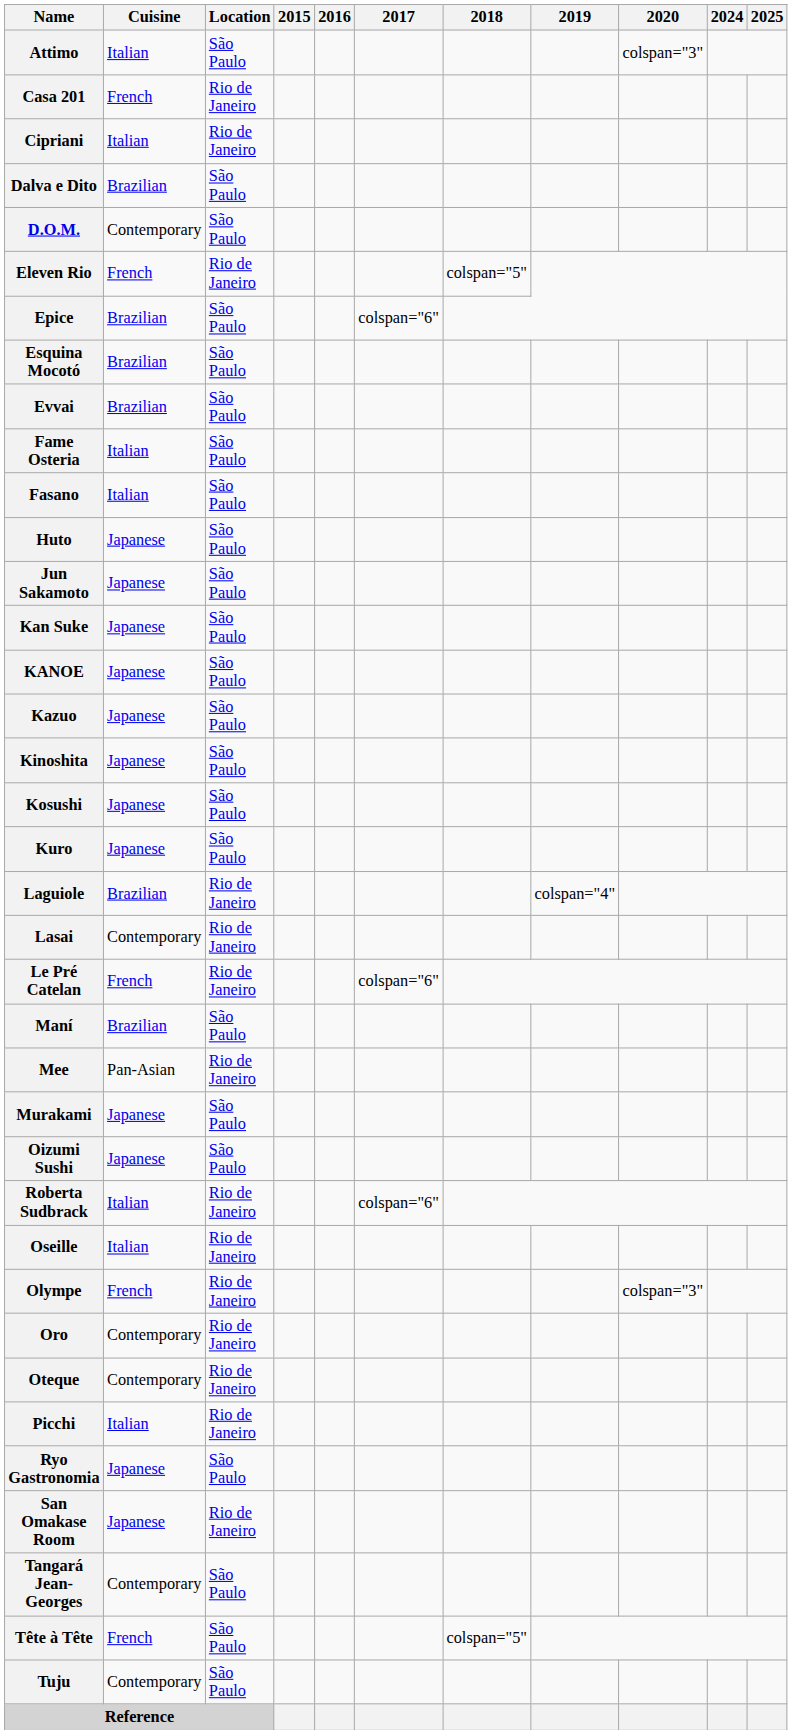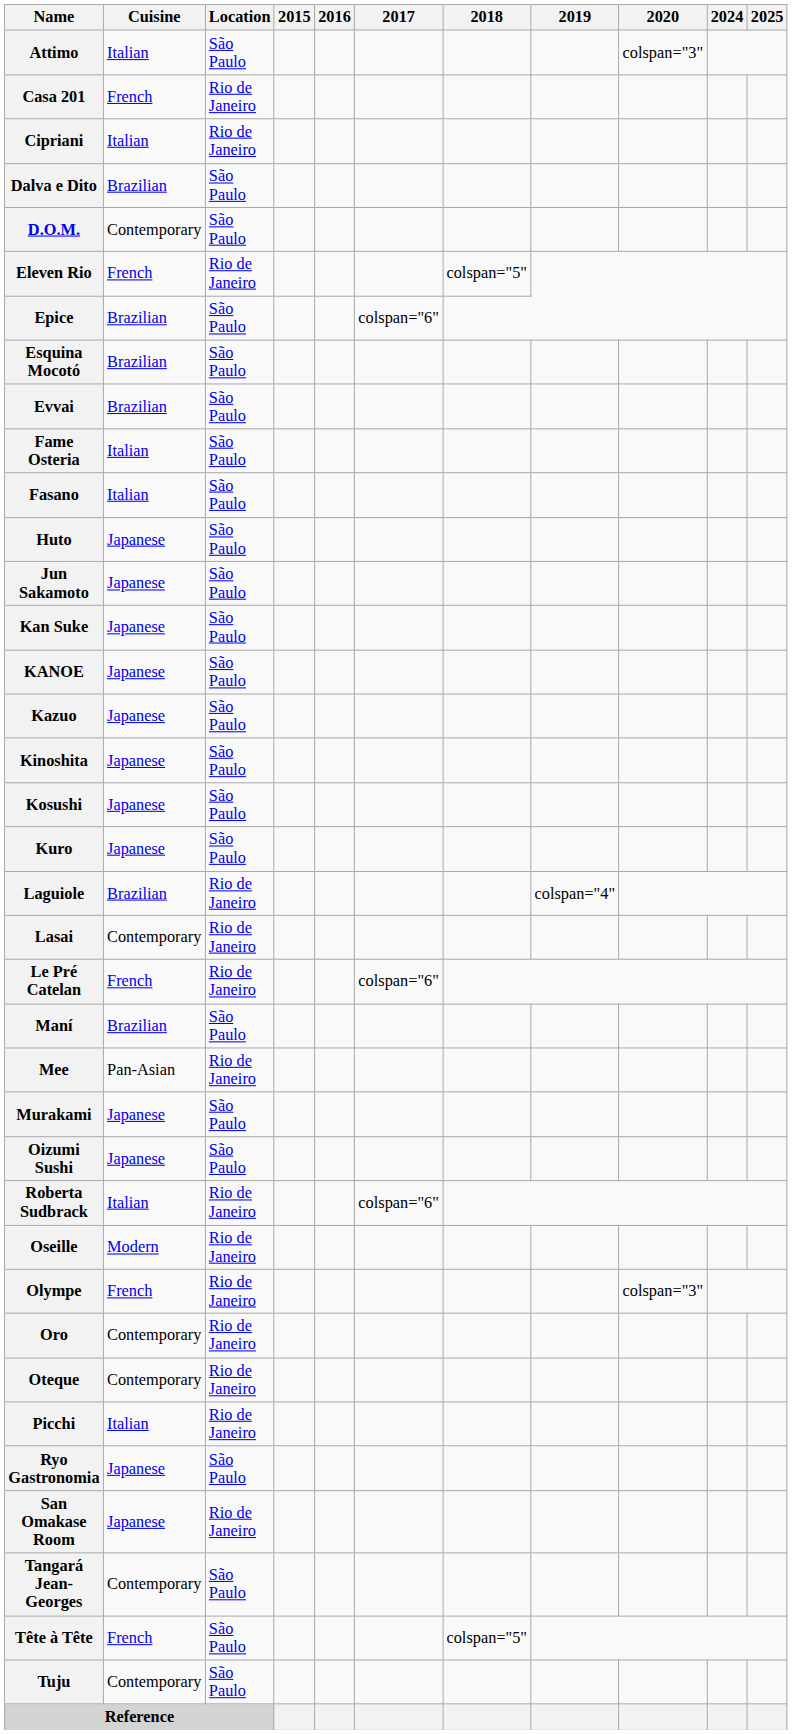(128, 1247) Italian -> (133, 1247) Modern
